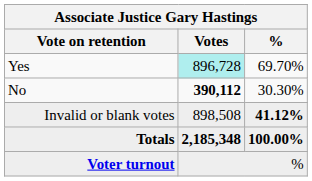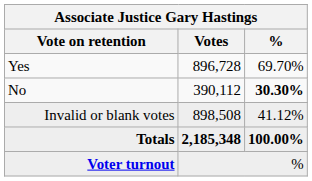(217, 66) paleturquoise background -> (217, 66) no background
(217, 90) bold -> (217, 90) normal
(281, 90) normal -> (280, 90) bold
(280, 115) bold -> (281, 115) normal
